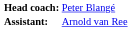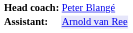(95, 22) no background -> (95, 22) lavender background
